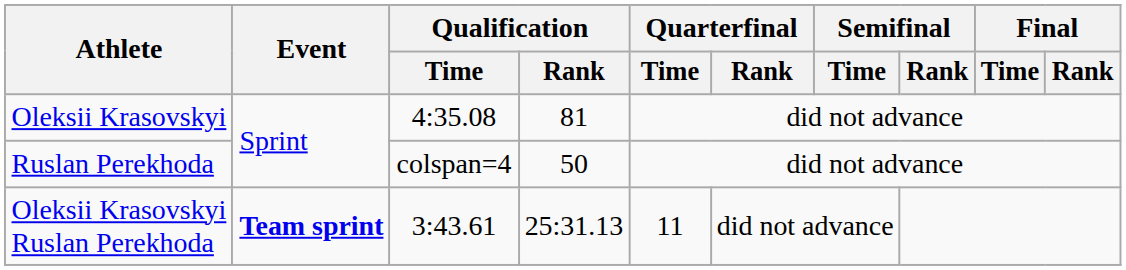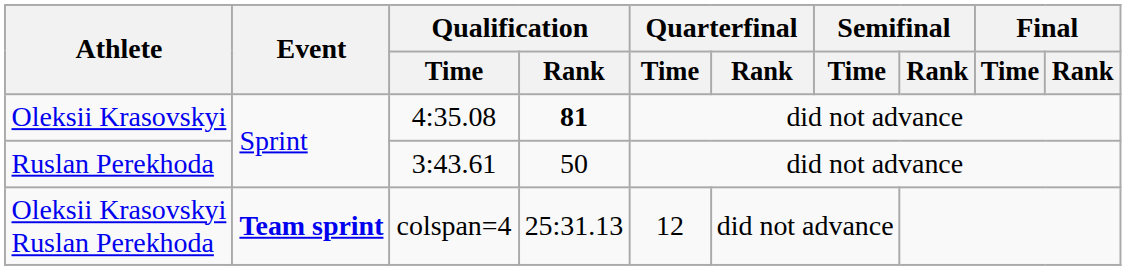(574, 117) normal -> (574, 117) bold
(454, 163) colspan=4 -> (454, 163) 3:43.61
(454, 226) 3:43.61 -> (454, 226) colspan=4
(670, 226) 11 -> (670, 226) 12
